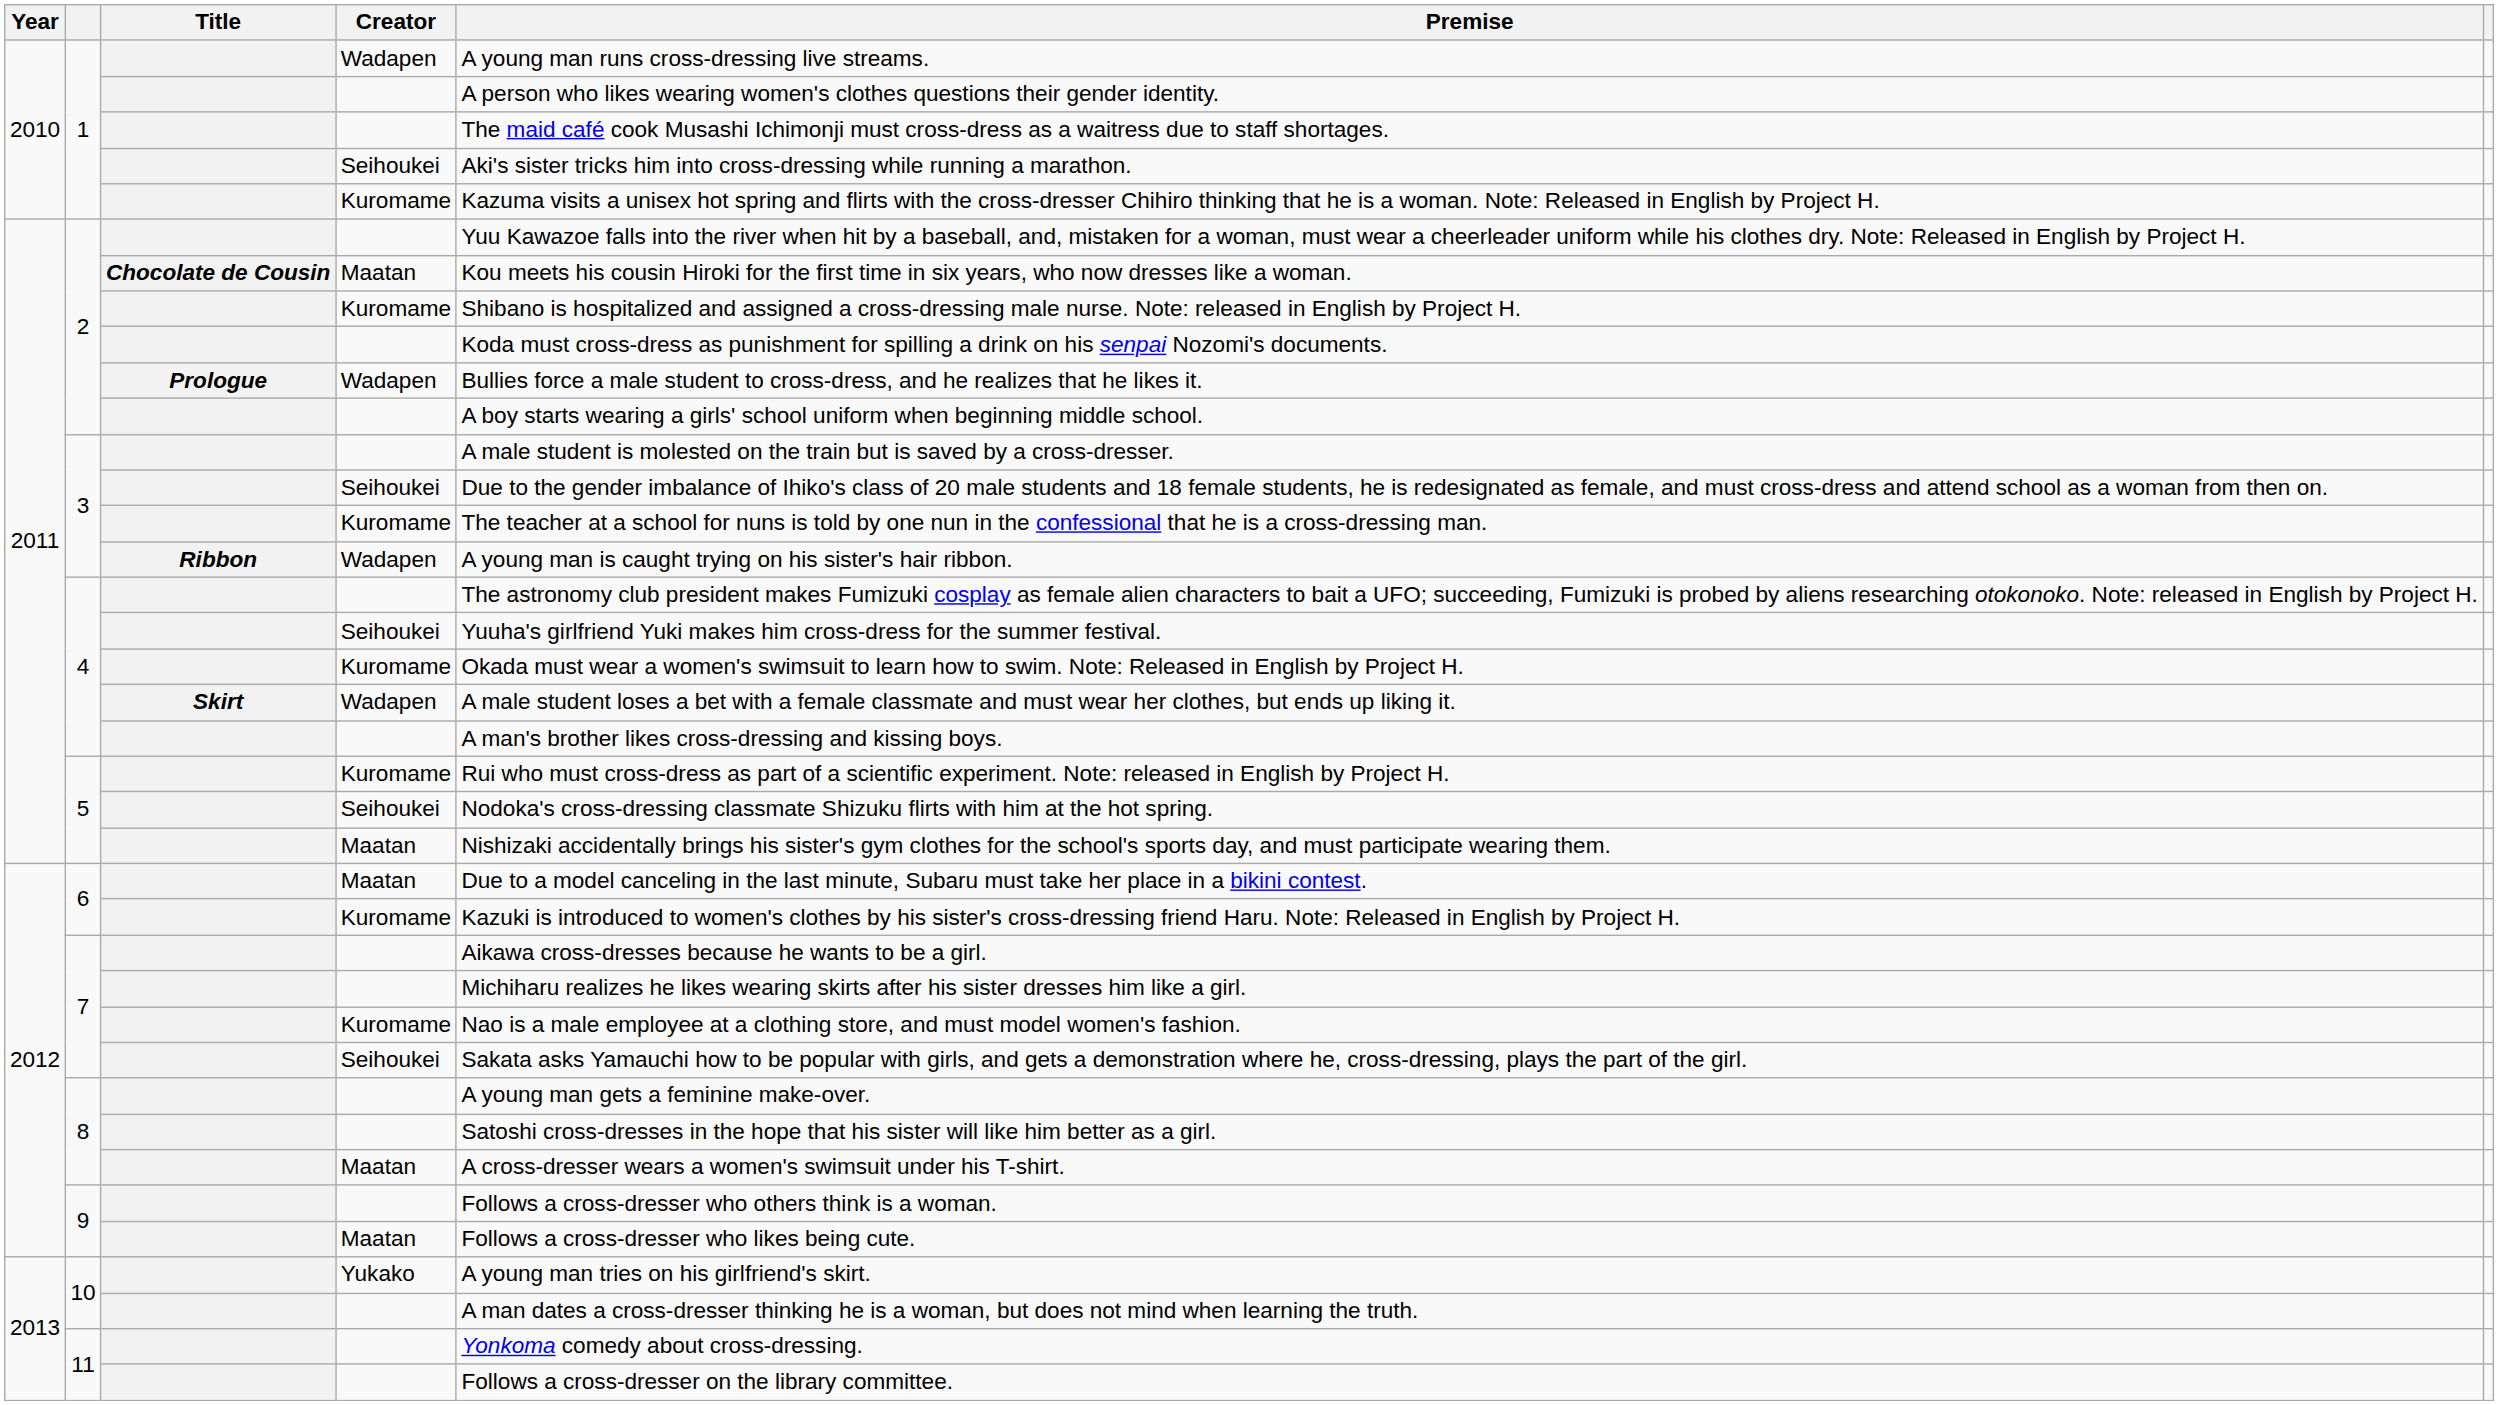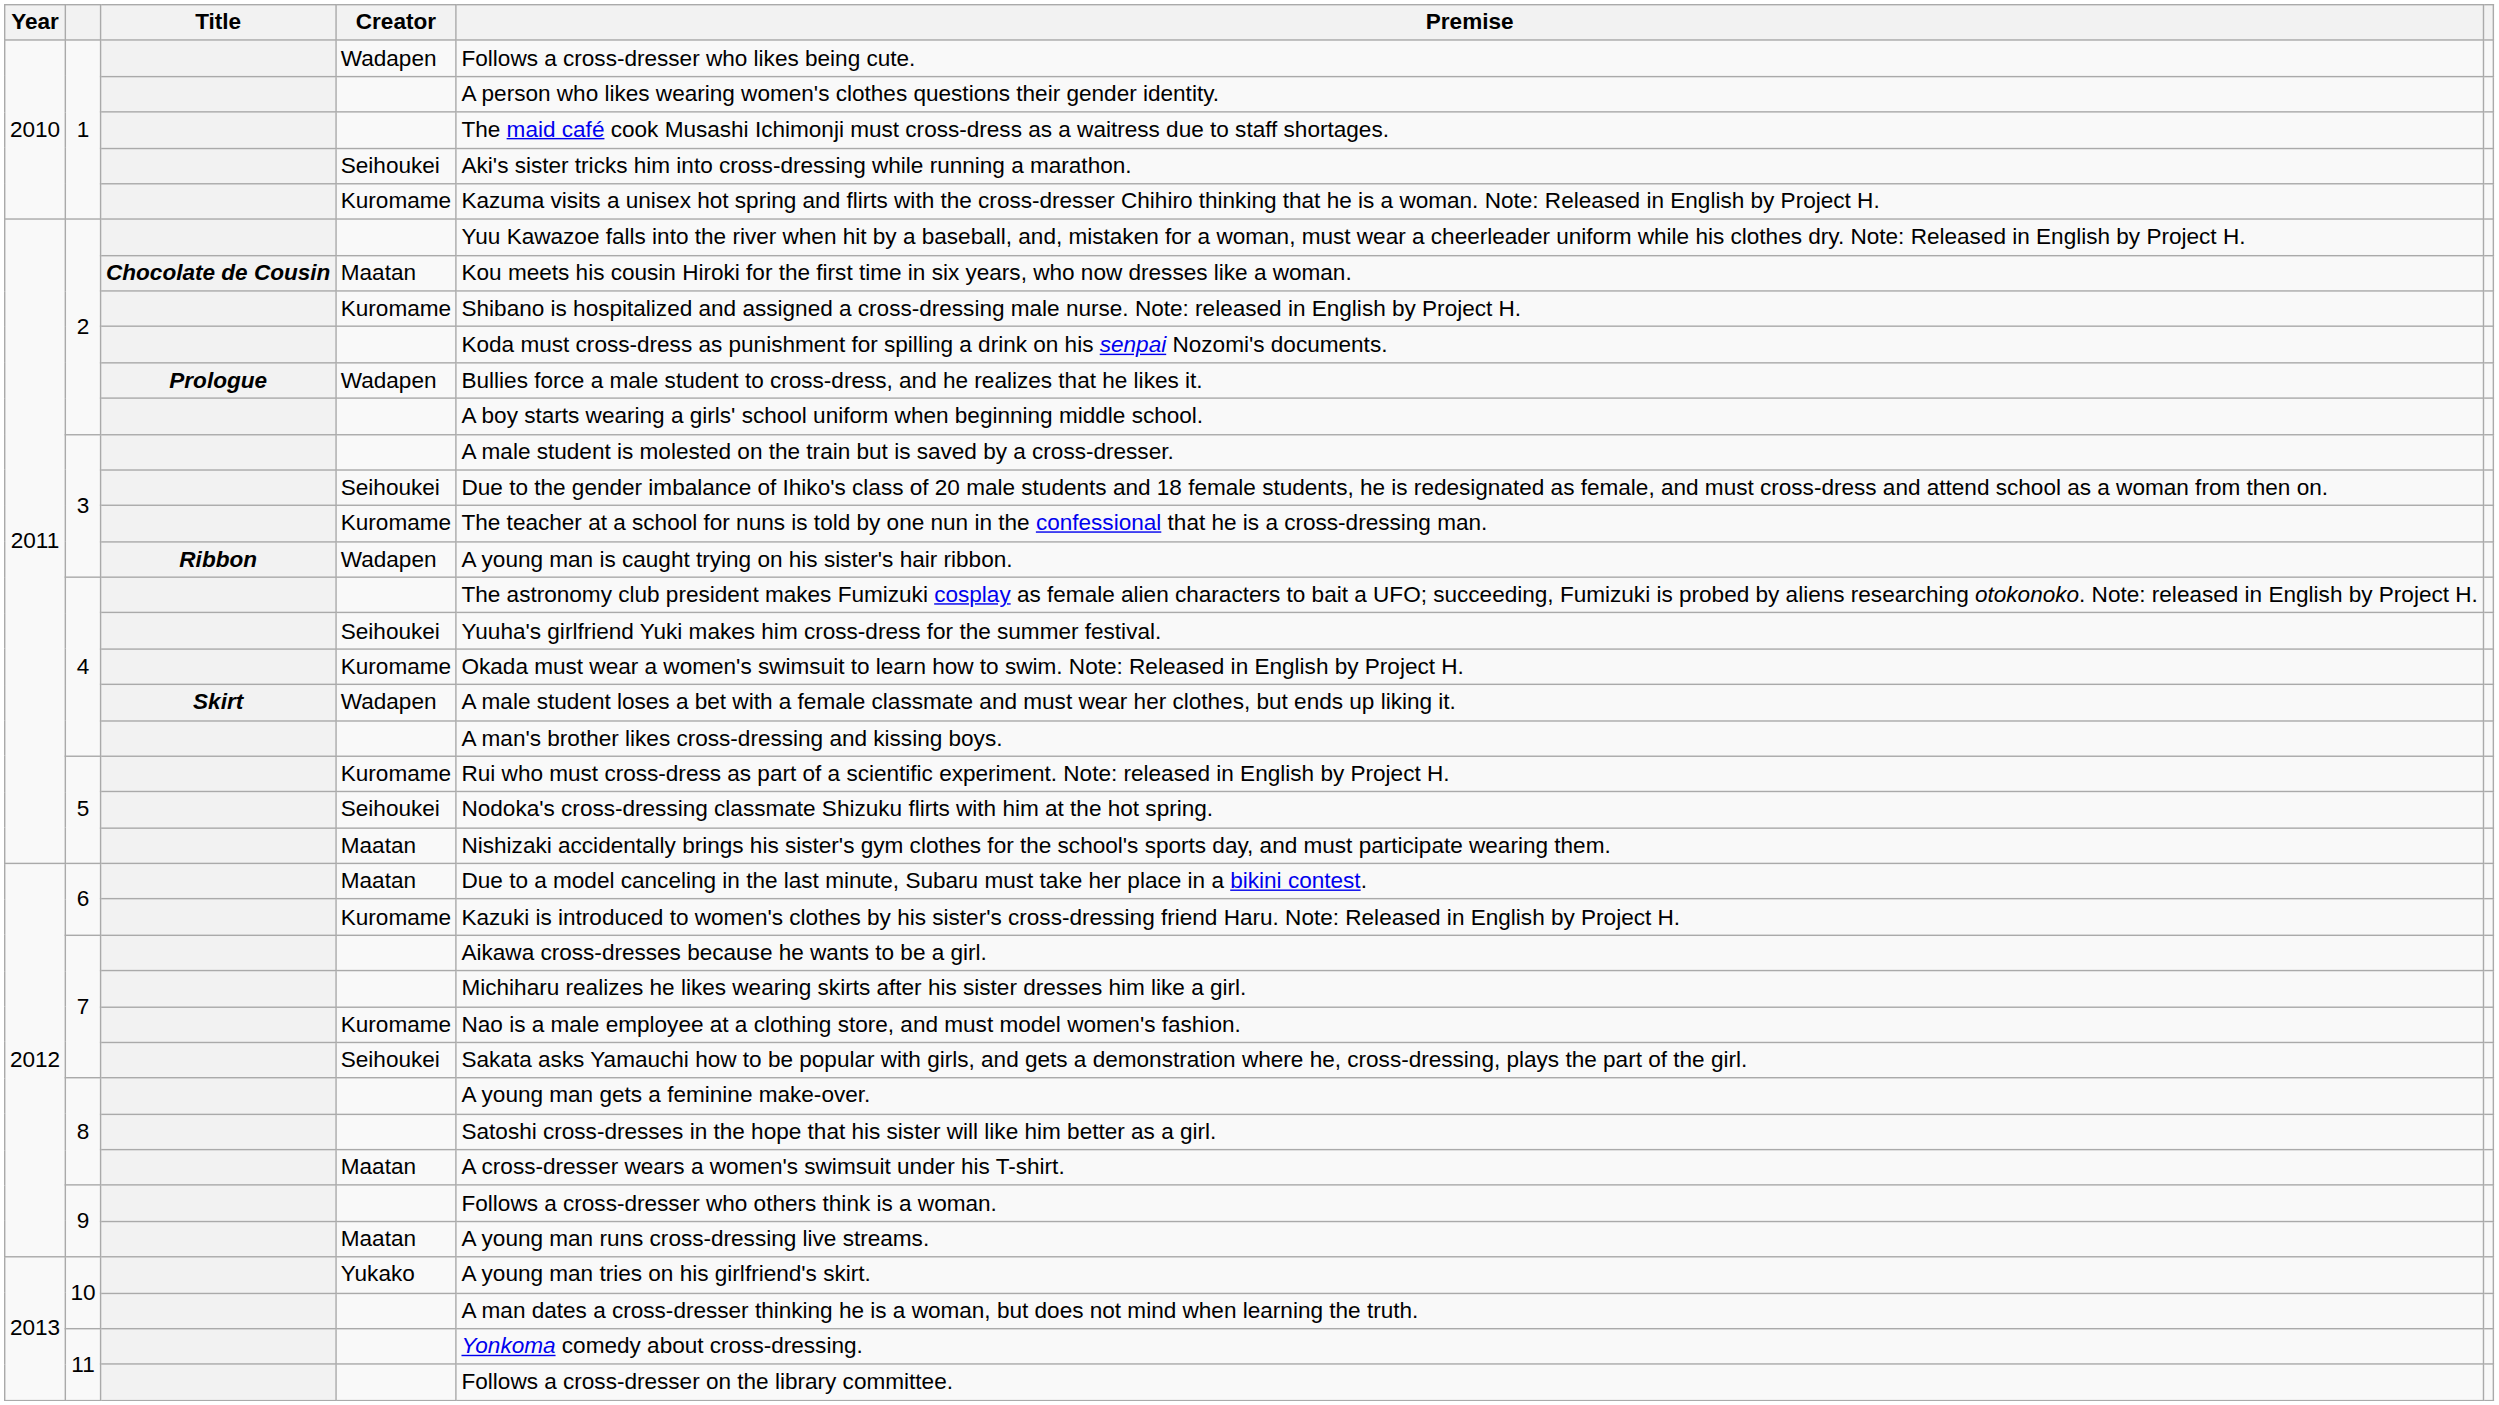(695, 58) A young man runs cross-dressing live streams. -> (688, 58) Follows a cross-dresser who likes being cute.
(688, 1238) Follows a cross-dresser who likes being cute. -> (695, 1238) A young man runs cross-dressing live streams.
